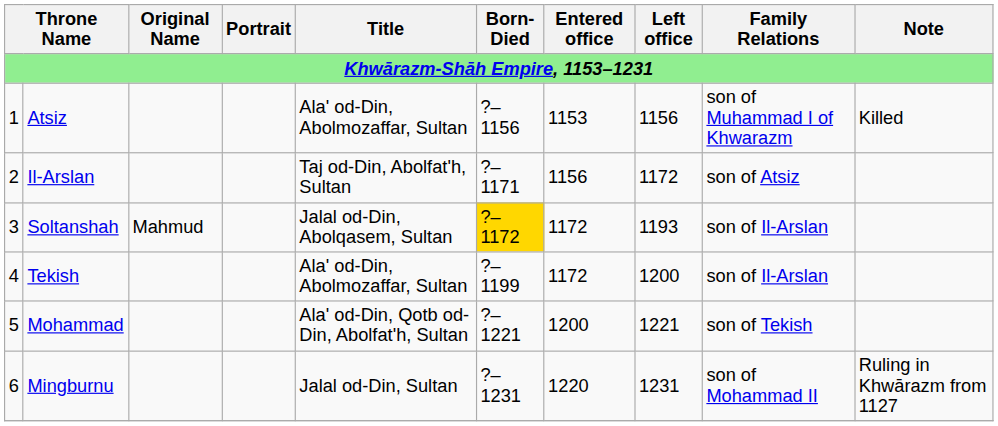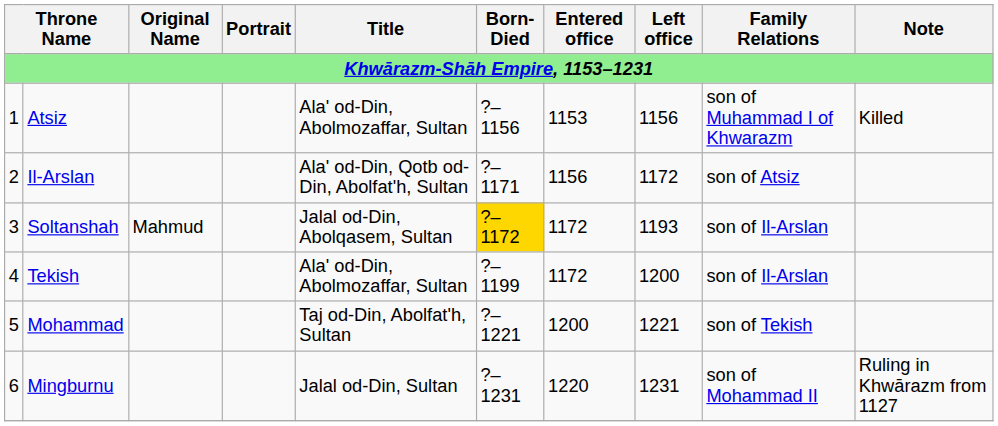(383, 177) Taj od-Din, Abolfat'h, Sultan -> (384, 177) Ala' od-Din, Qotb od-Din, Abolfat'h, Sultan
(384, 325) Ala' od-Din, Qotb od-Din, Abolfat'h, Sultan -> (383, 325) Taj od-Din, Abolfat'h, Sultan
